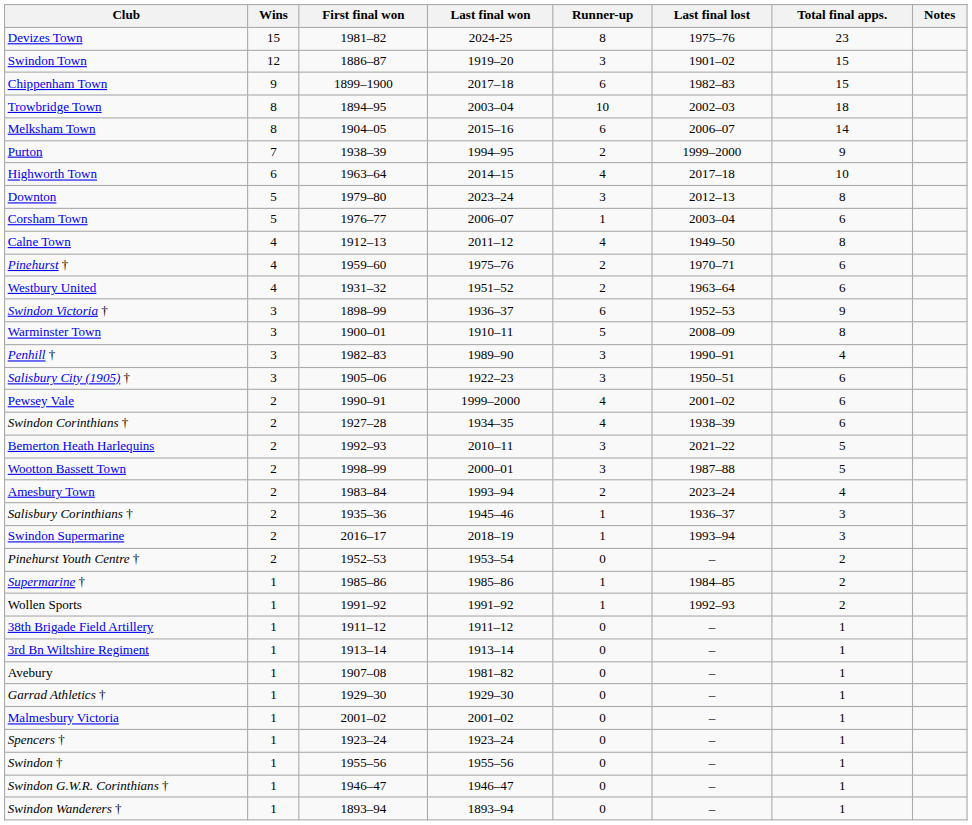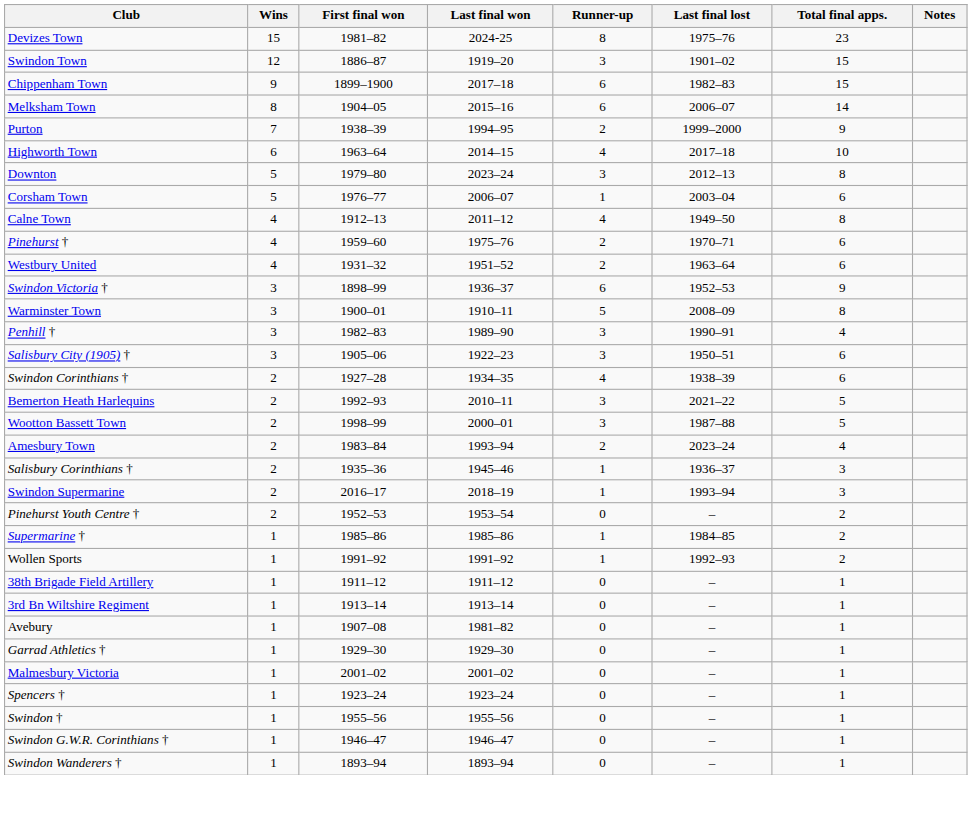- row: (55, 106)
- row: (41, 400)
